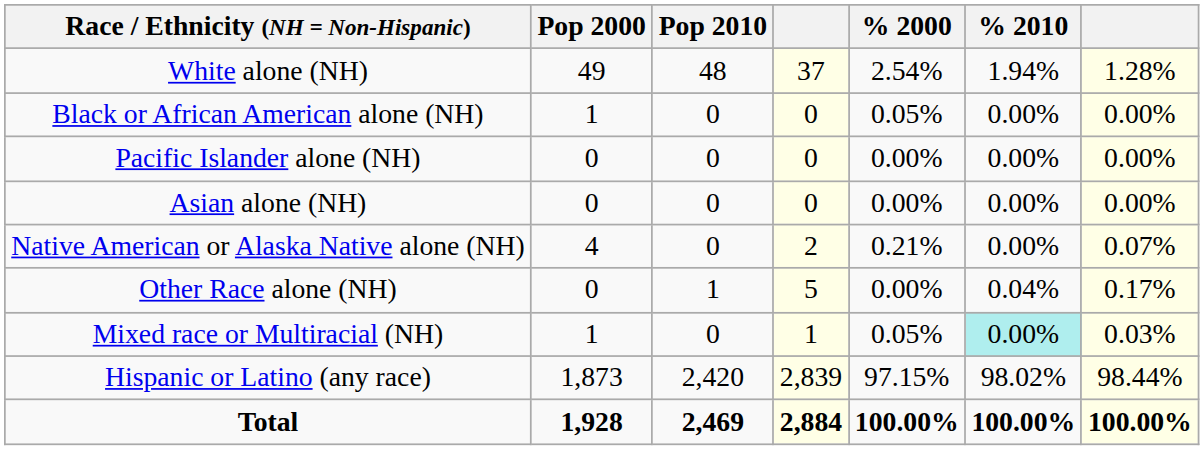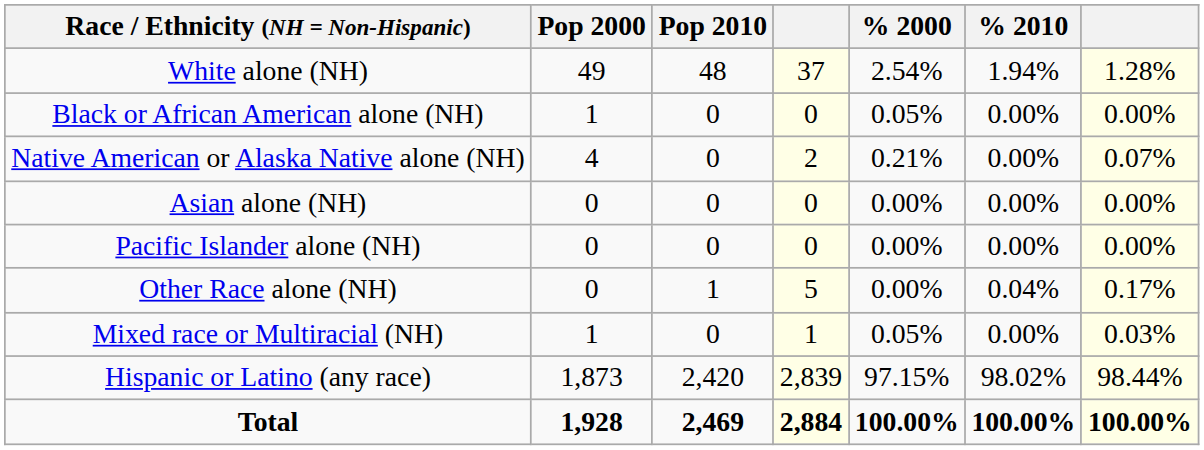rows swapped: (268, 245) <-> (268, 158)
(1023, 333) paleturquoise background -> (1023, 333) no background
